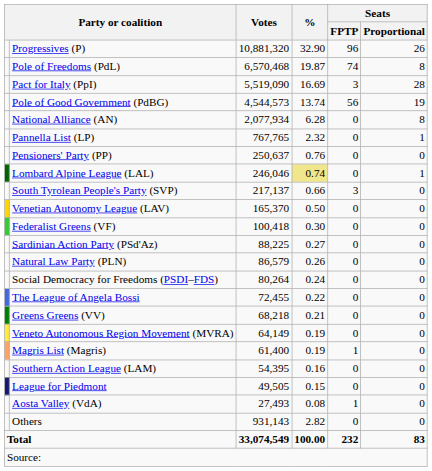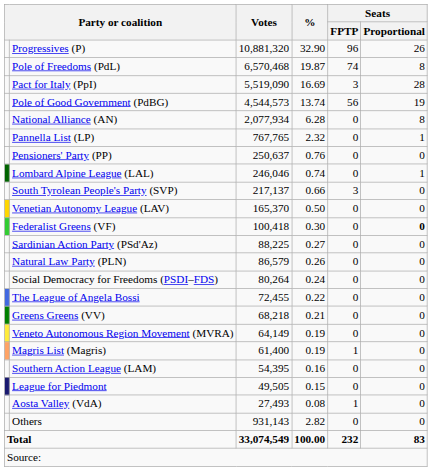(315, 173) khaki background -> (315, 173) no background
(422, 226) normal -> (422, 226) bold
